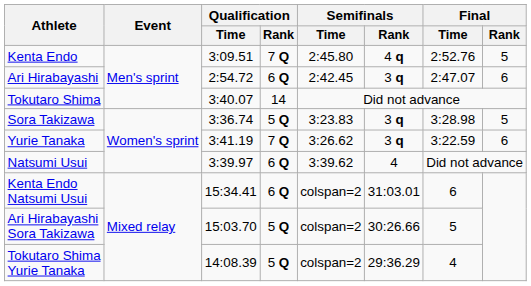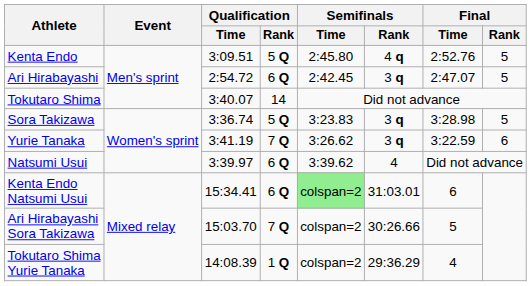(278, 57) 7 Q -> (278, 57) 5 Q
(504, 78) 6 -> (504, 78) 5
(331, 191) no background -> (331, 191) lightgreen background
(278, 227) 5 Q -> (278, 227) 7 Q
(278, 263) 5 Q -> (278, 263) 1 Q
